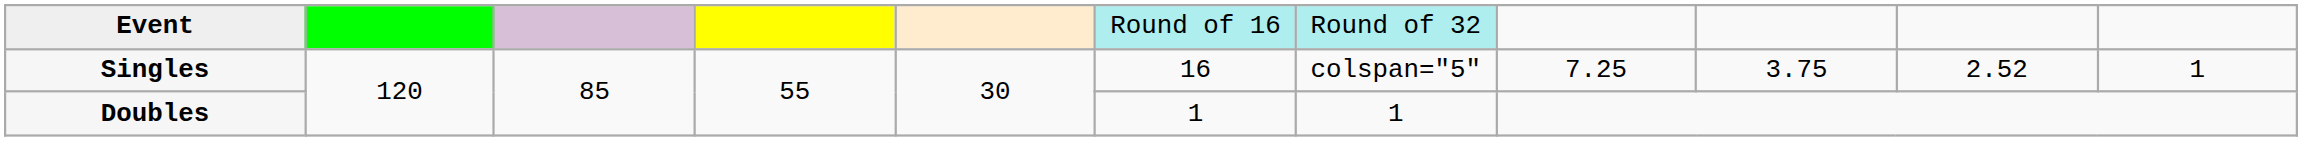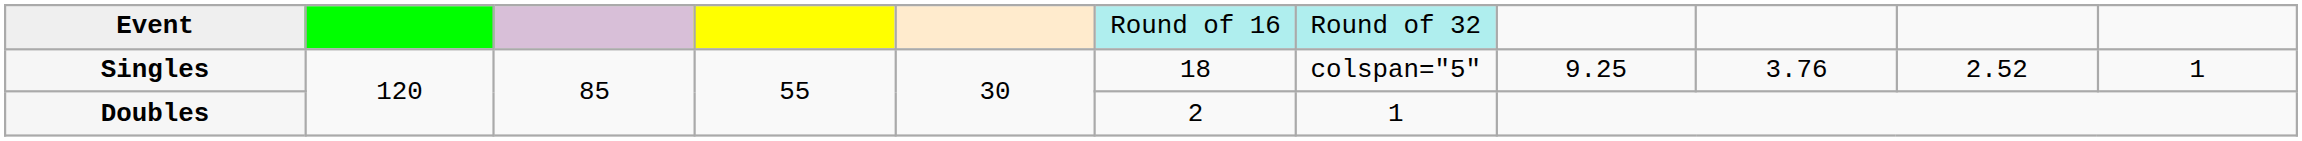(1195, 70) 16 -> (1195, 70) 18
(1596, 70) 7.25 -> (1596, 70) 9.25
(1796, 70) 3.75 -> (1796, 70) 3.76
(1195, 113) 1 -> (1195, 113) 2
